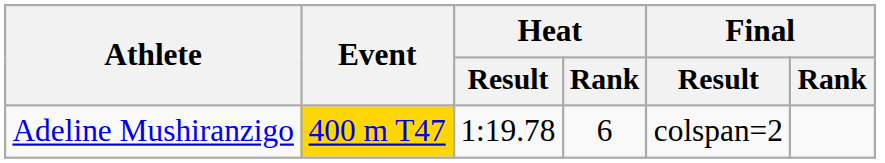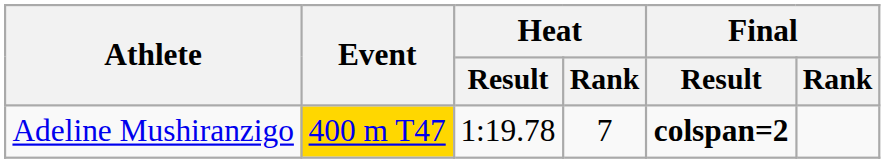(605, 131) 6 -> (605, 131) 7
(718, 131) normal -> (721, 131) bold
